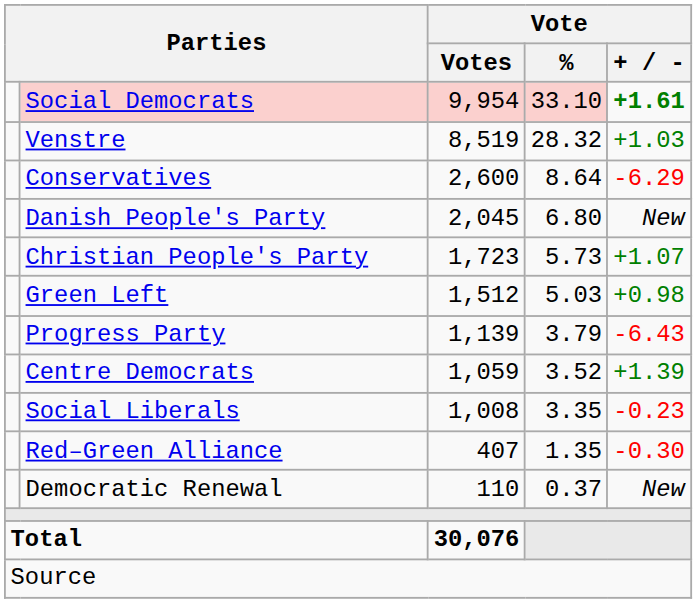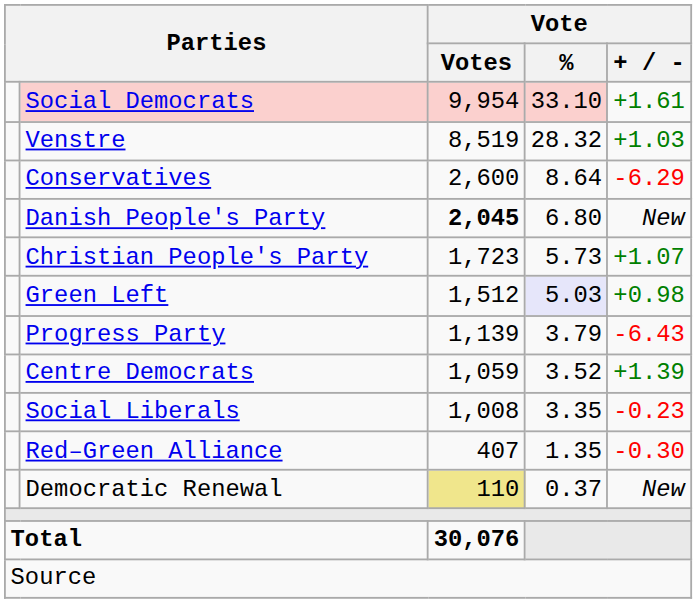(649, 102) bold -> (649, 102) normal
(484, 218) normal -> (484, 218) bold
(573, 296) no background -> (573, 296) lavender background
(498, 490) no background -> (498, 490) khaki background
